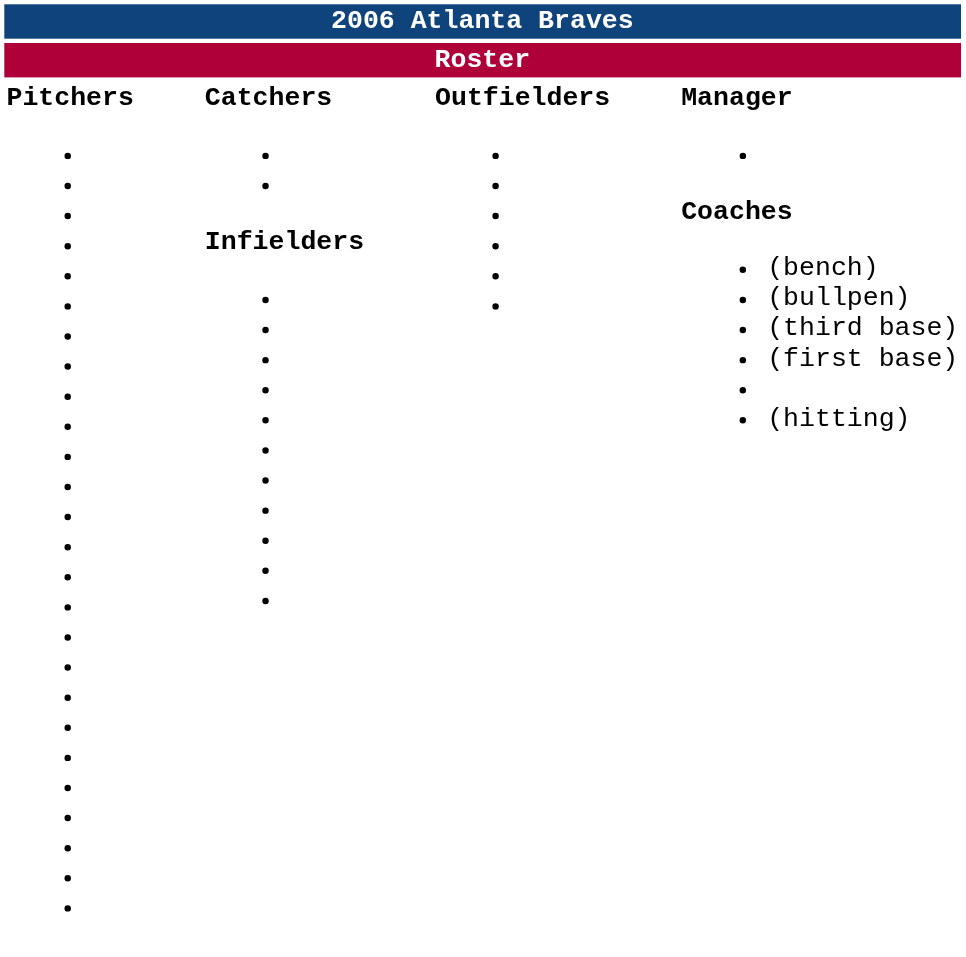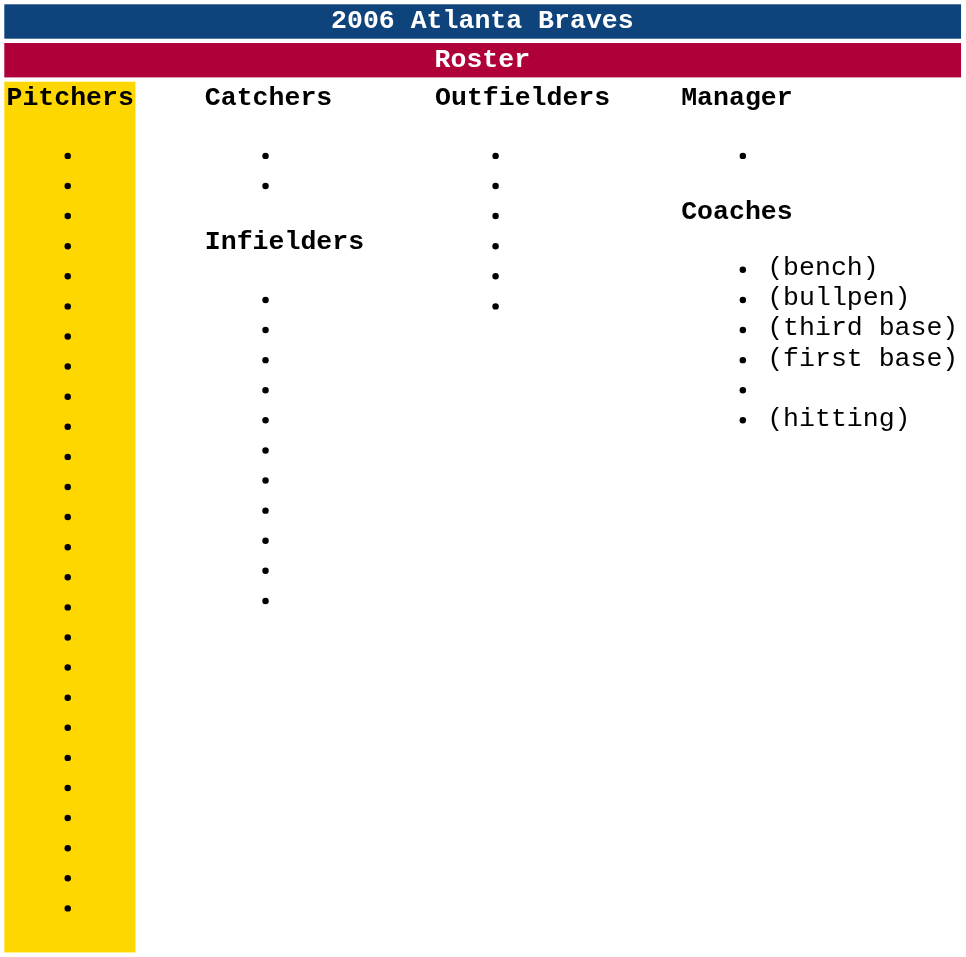(70, 503) no background -> (70, 503) gold background
